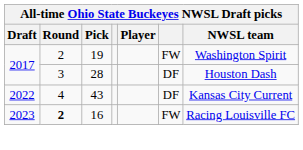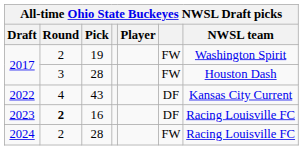(171, 74) DF -> (171, 74) FW
(171, 114) FW -> (171, 114) DF
+ row: (22, 134)
